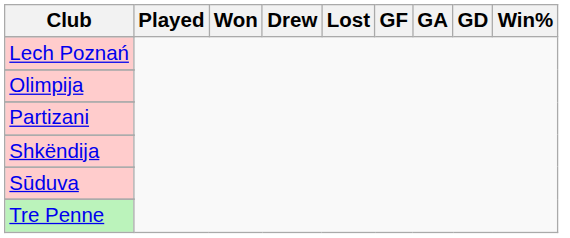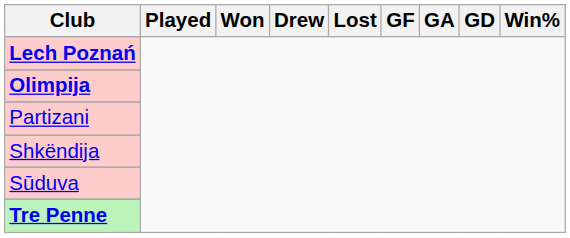(69, 53) normal -> (73, 53) bold
(46, 85) normal -> (50, 85) bold
(57, 215) normal -> (58, 215) bold
